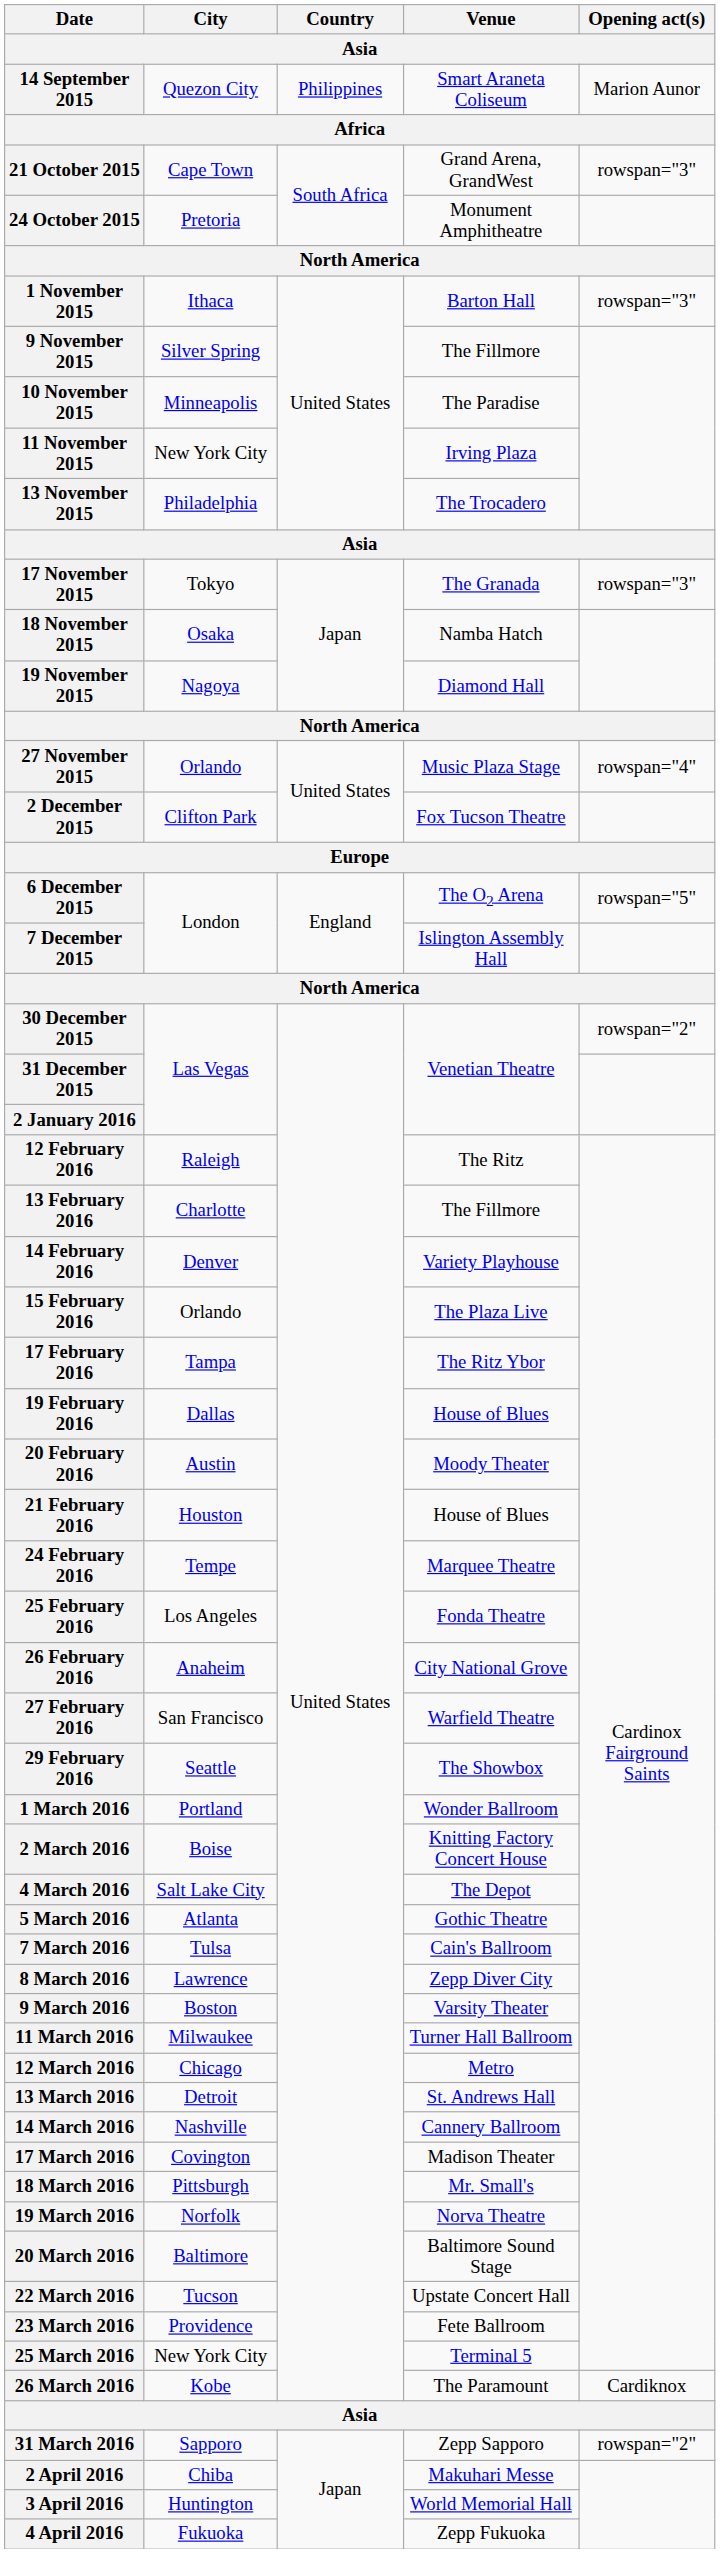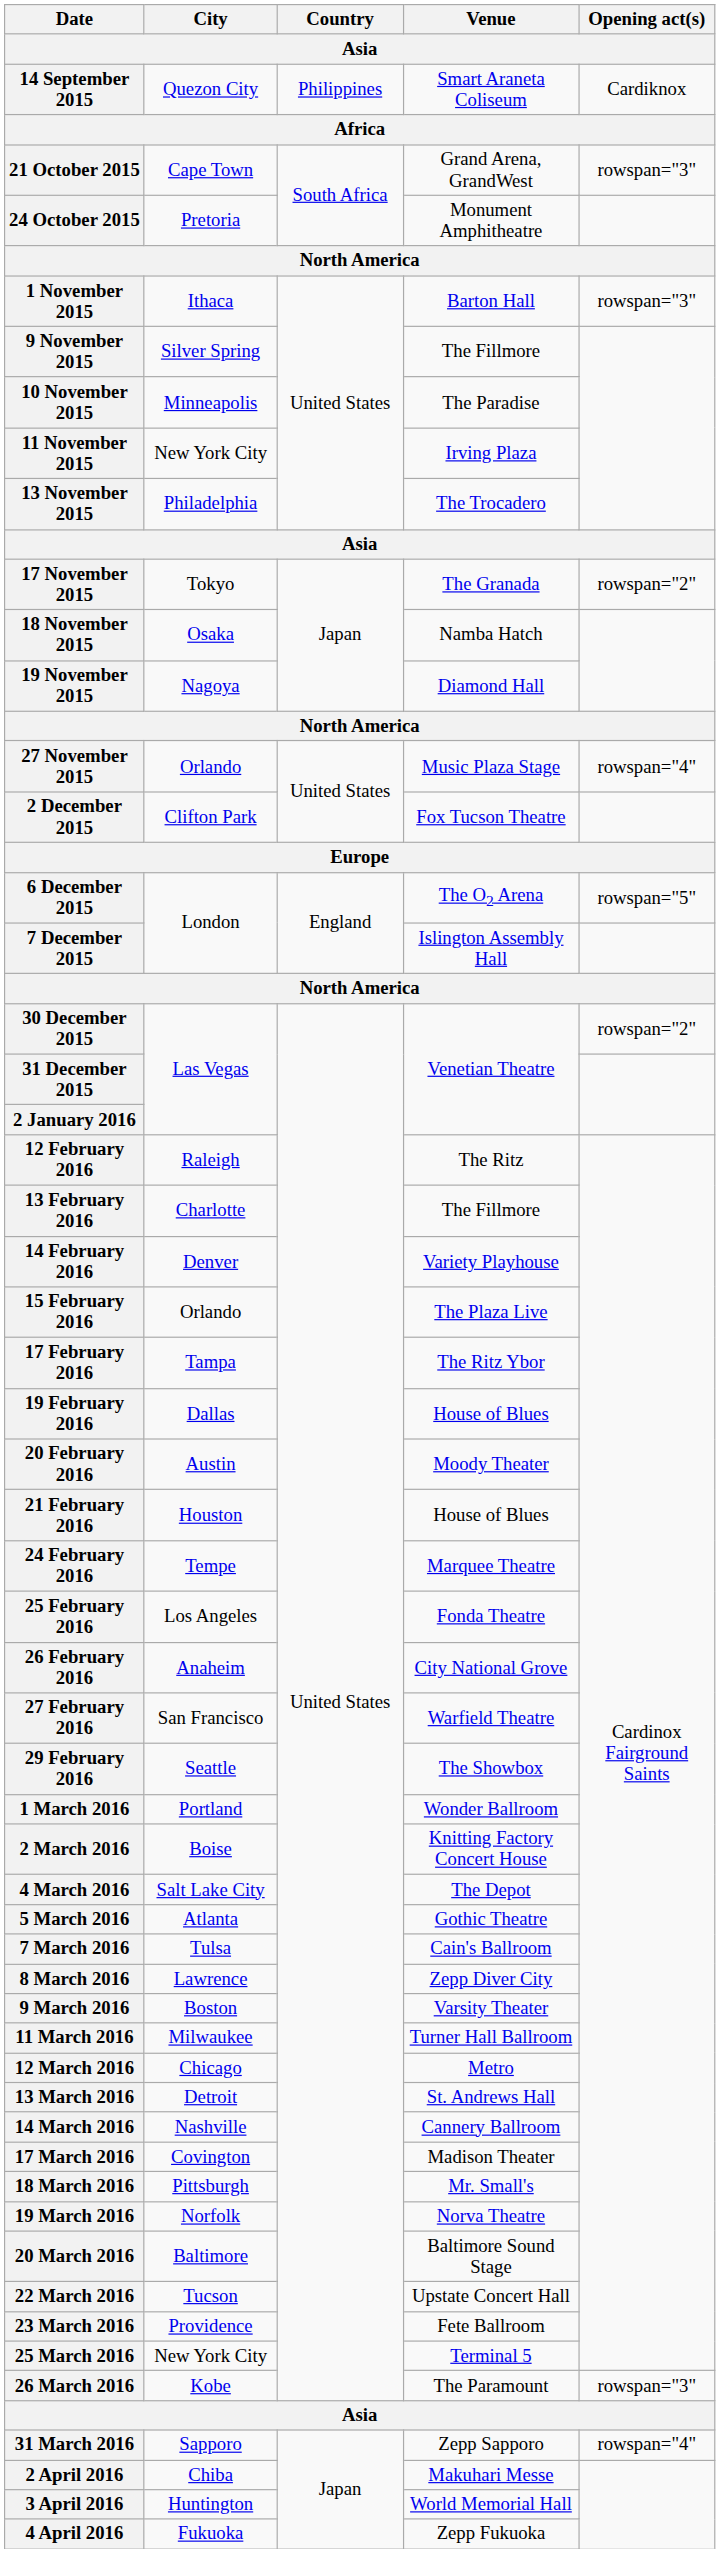(647, 89) Marion Aunor -> (647, 89) Cardiknox
(647, 584) rowspan="3" -> (647, 584) rowspan="2"
(647, 2385) Cardiknox -> (647, 2385) rowspan="3"
(647, 2444) rowspan="2" -> (647, 2444) rowspan="4"
